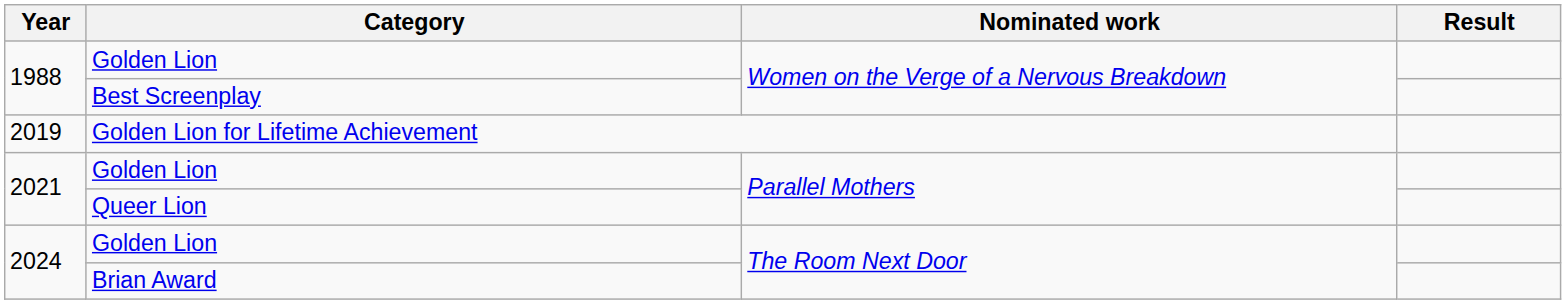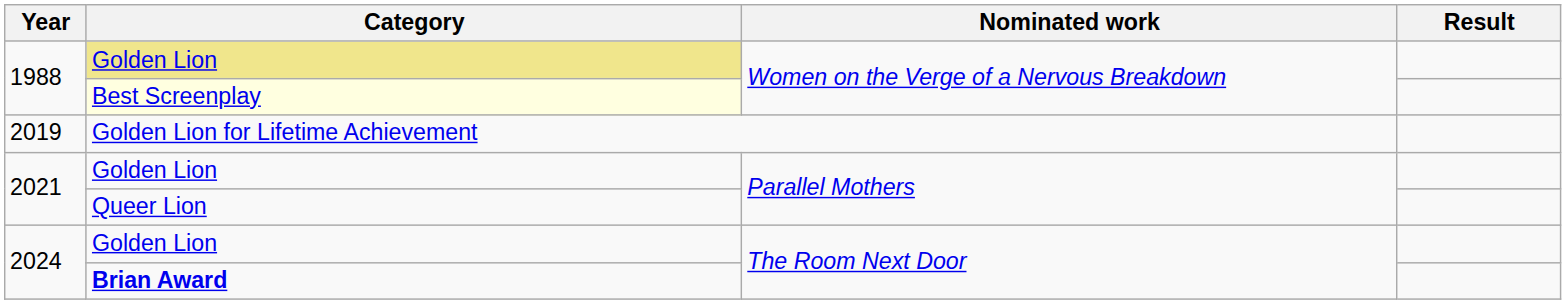(155, 59) no background -> (155, 59) khaki background
(176, 96) no background -> (176, 96) lightyellow background
(154, 280) normal -> (160, 280) bold
